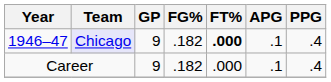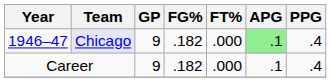(227, 41) bold -> (227, 41) normal
(276, 41) no background -> (276, 41) lightgreen background
